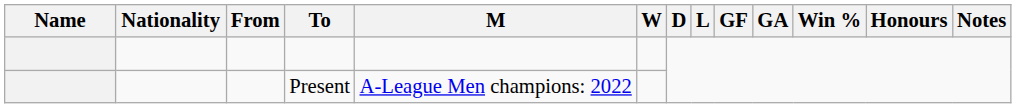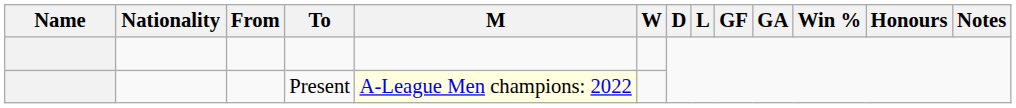(496, 86) no background -> (496, 86) lightyellow background
